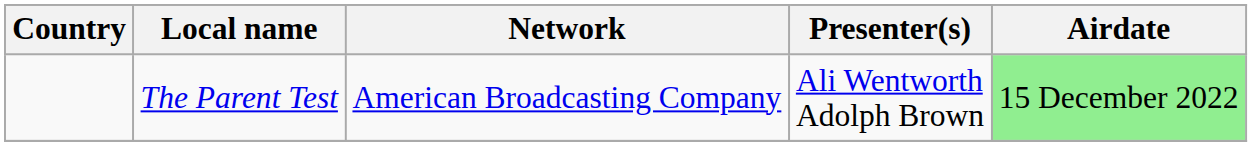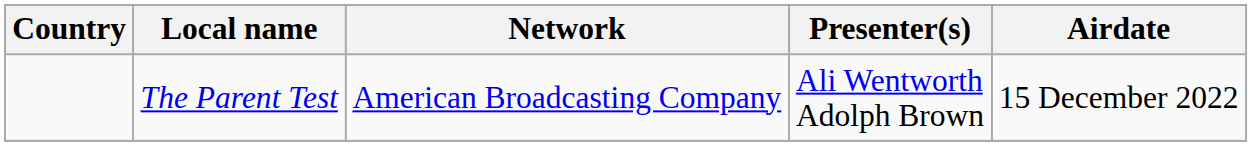(1119, 97) lightgreen background -> (1119, 97) no background
